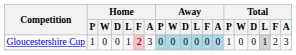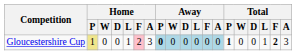(93, 42) no background -> (93, 42) khaki background
(161, 42) normal -> (161, 42) bold
(229, 42) normal -> (229, 42) bold
(265, 42) lightgrey background -> (265, 42) no background
(275, 42) normal -> (275, 42) bold
